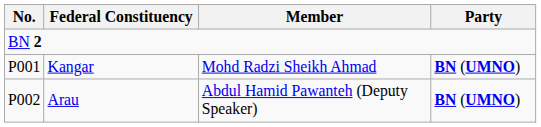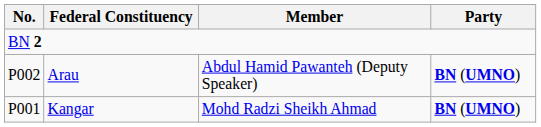rows swapped: (71, 66) <-> (63, 100)
